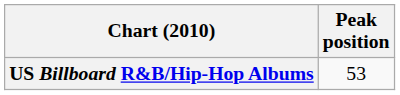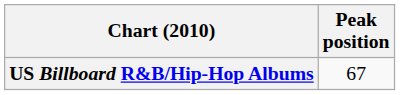(356, 73) 53 -> (356, 73) 67
